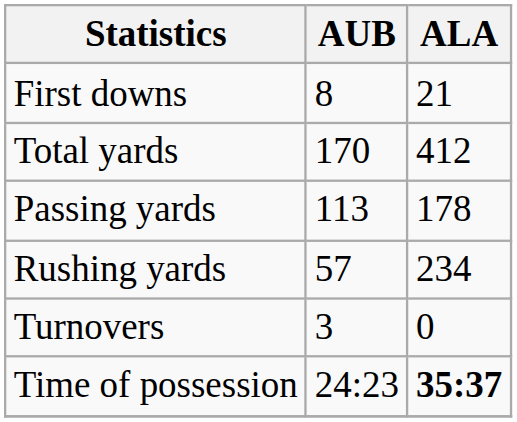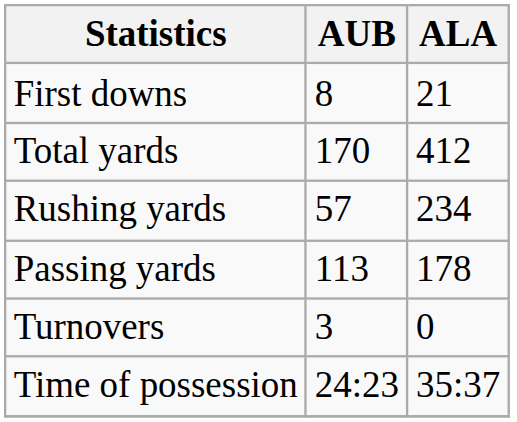rows swapped: (120, 268) <-> (115, 209)
(459, 385) bold -> (458, 385) normal
